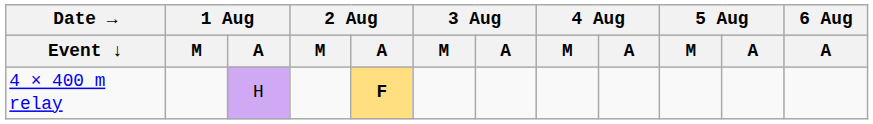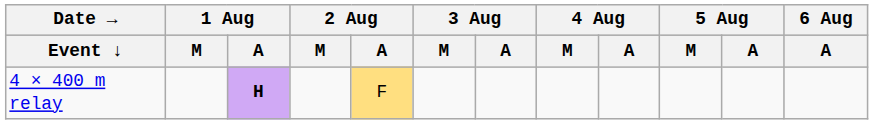(258, 92) normal -> (258, 92) bold
(382, 92) bold -> (382, 92) normal
